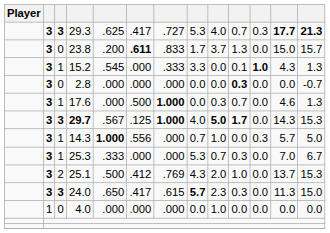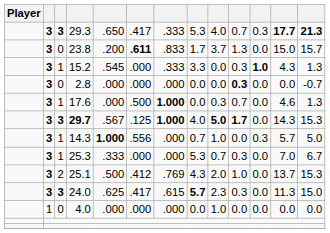(113, 31) .625 -> (113, 31) .650
(174, 31) .727 -> (174, 31) .333
(239, 67) 0.1 -> (239, 67) 0.3
(113, 192) .650 -> (113, 192) .625
